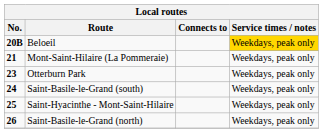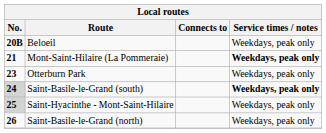(273, 43) gold background -> (273, 43) no background
(273, 58) normal -> (276, 58) bold
(11, 89) no background -> (11, 89) lightgrey background
(273, 89) normal -> (276, 89) bold
(11, 105) no background -> (11, 105) lightgrey background
